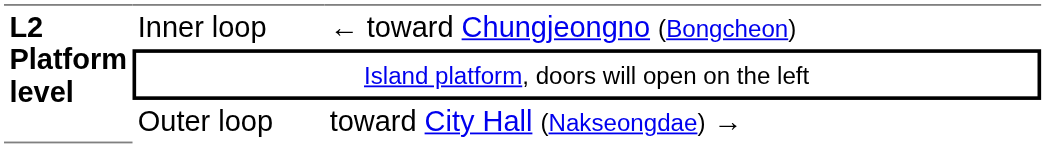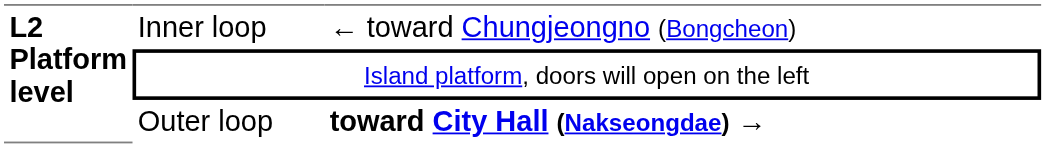(536, 121) normal -> (548, 121) bold
